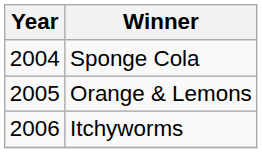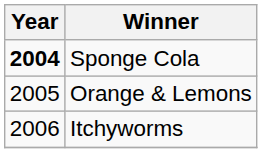(35, 57) normal -> (35, 57) bold
